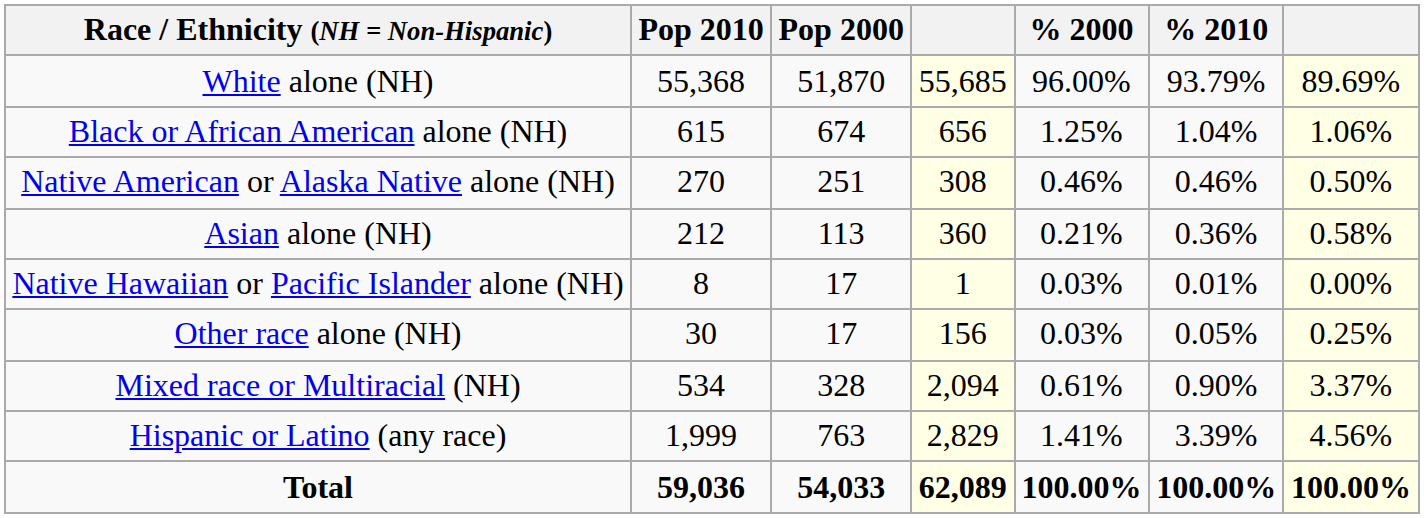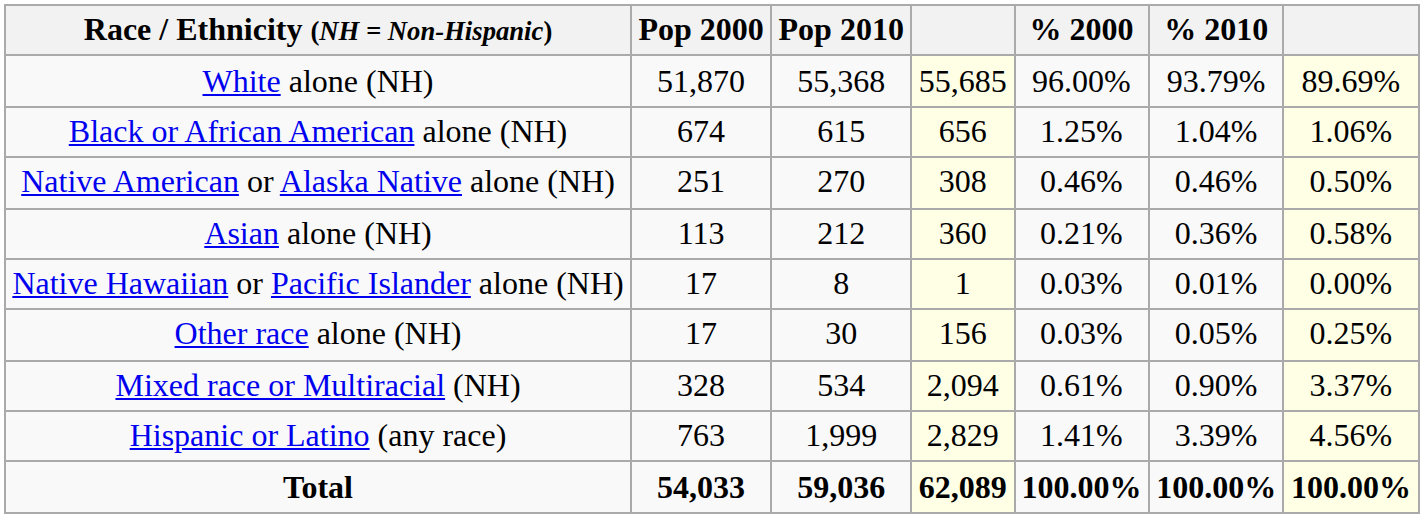columns swapped: (841, 29) <-> (701, 29)
